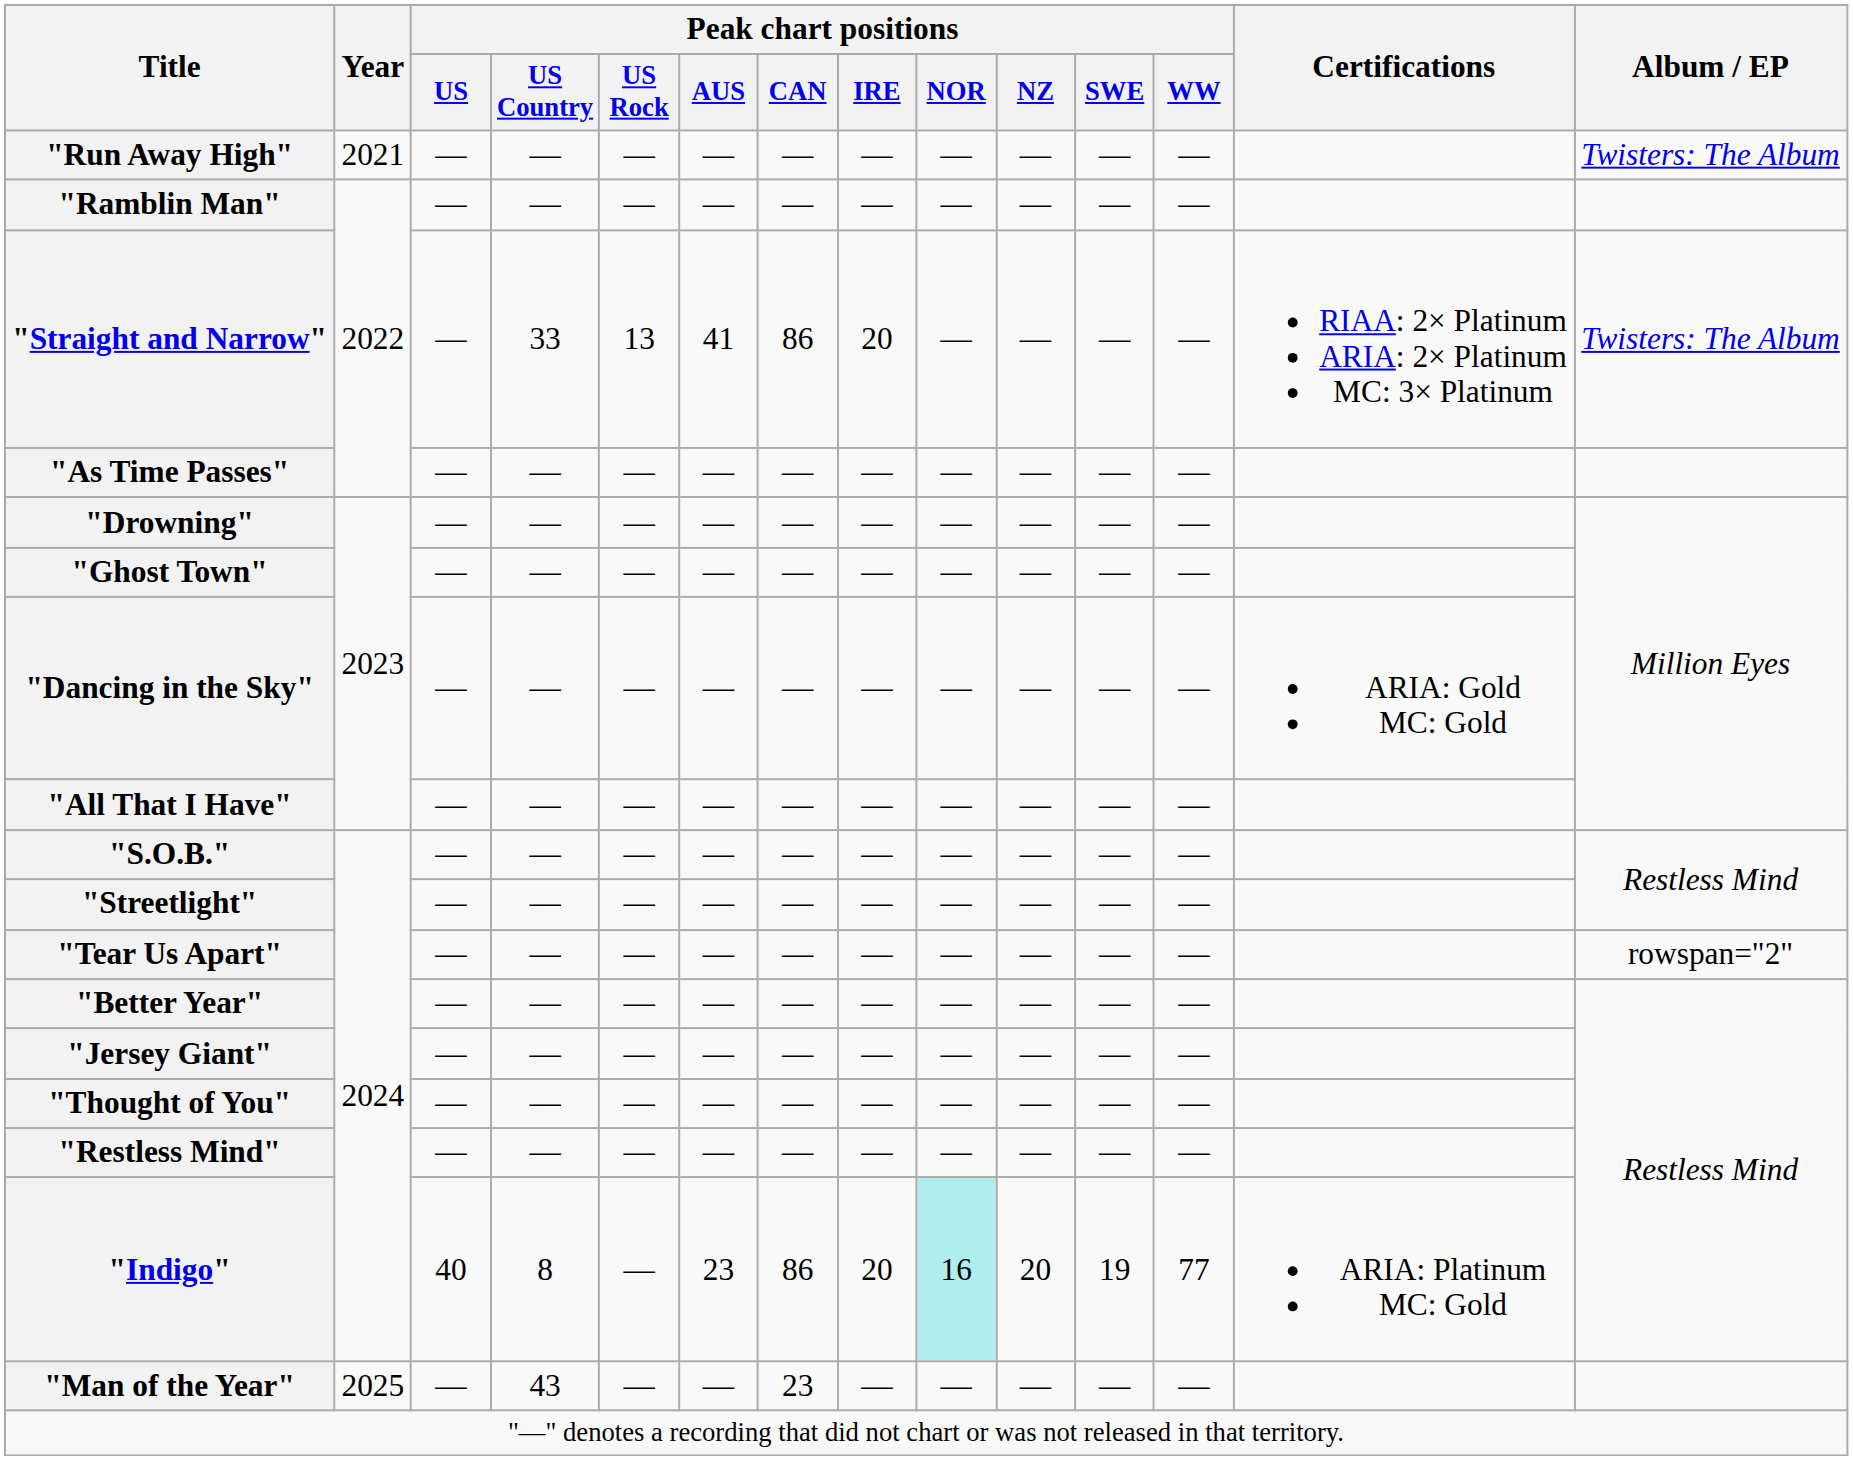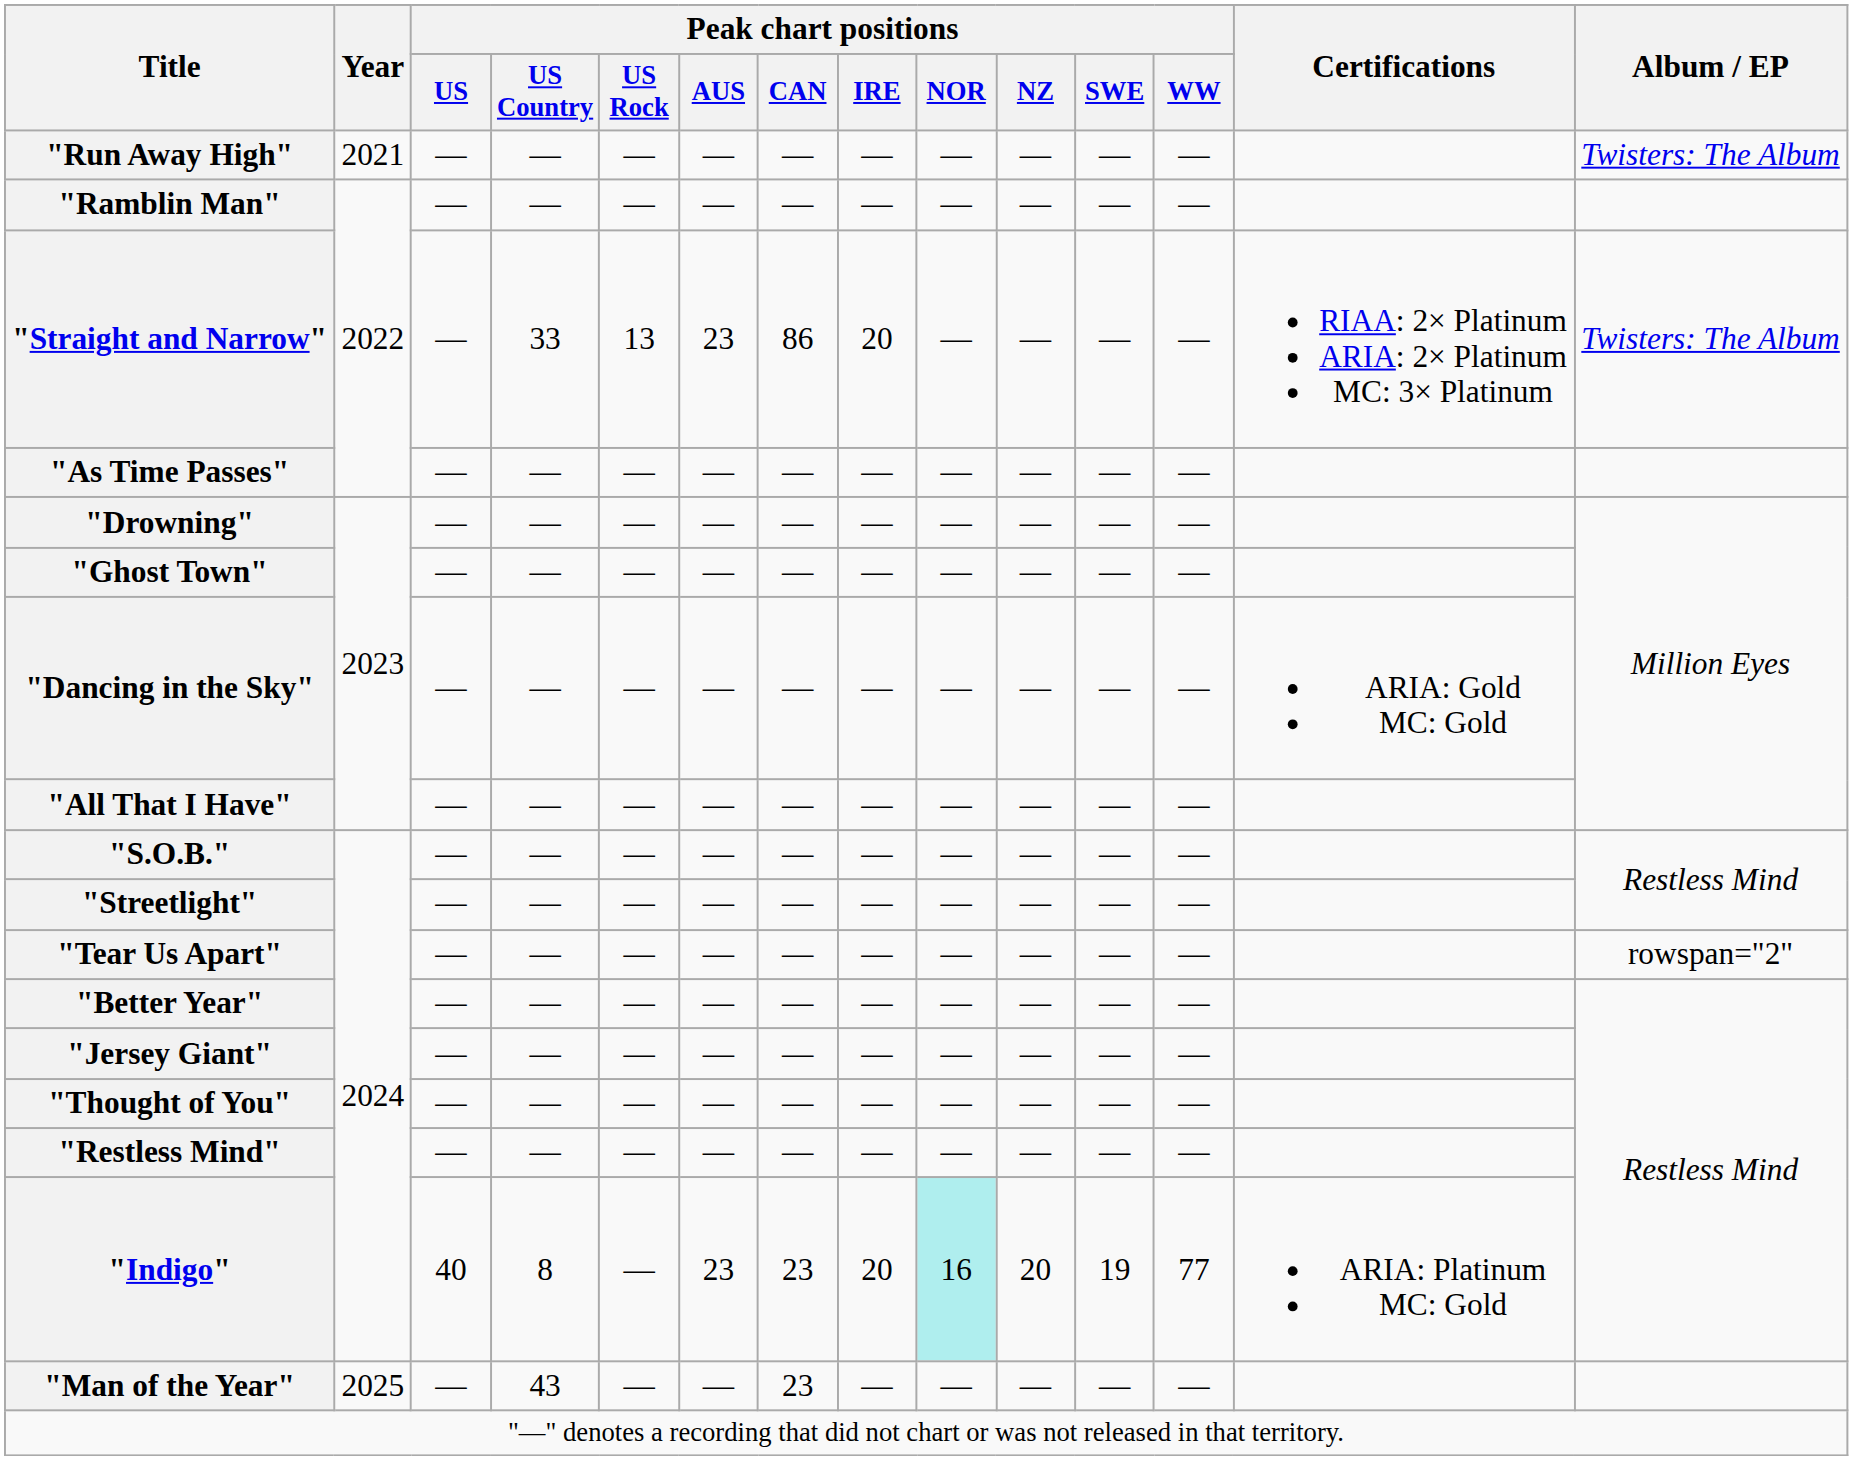(718, 338) 41 -> (718, 338) 23
(798, 1268) 86 -> (798, 1268) 23
